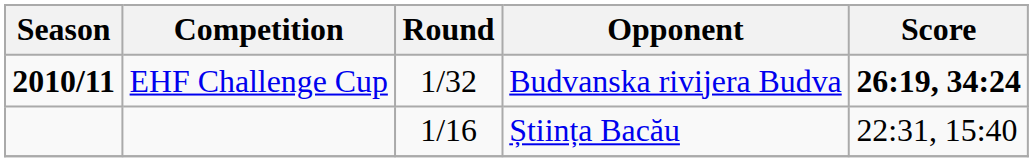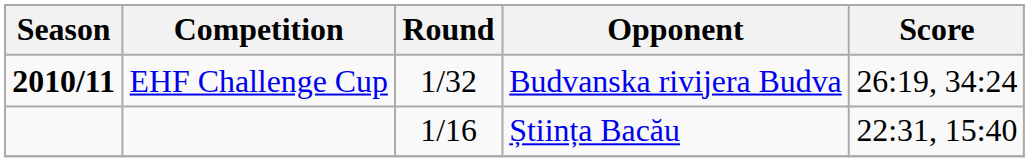(939, 80) bold -> (937, 80) normal
